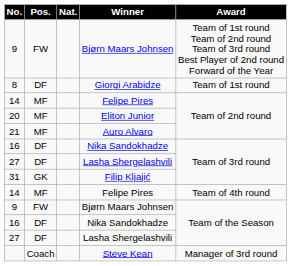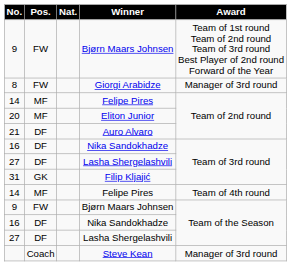(41, 86) DF -> (41, 86) FW
(231, 86) Team of 1st round -> (231, 86) Manager of 3rd round
(41, 131) MF -> (41, 131) DF
